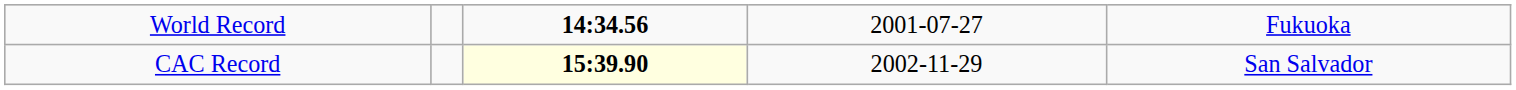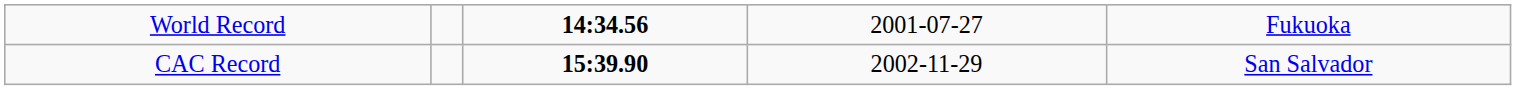(605, 64) lightyellow background -> (605, 64) no background
